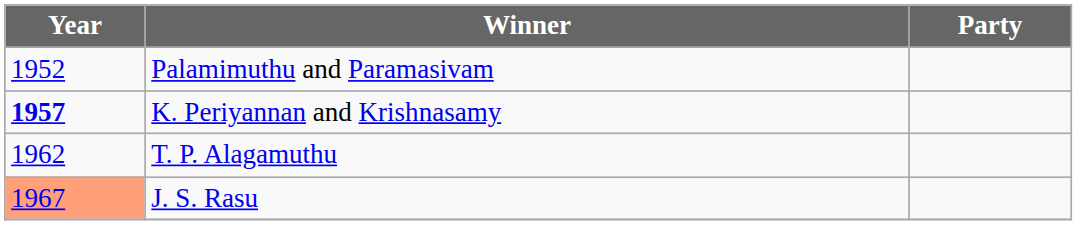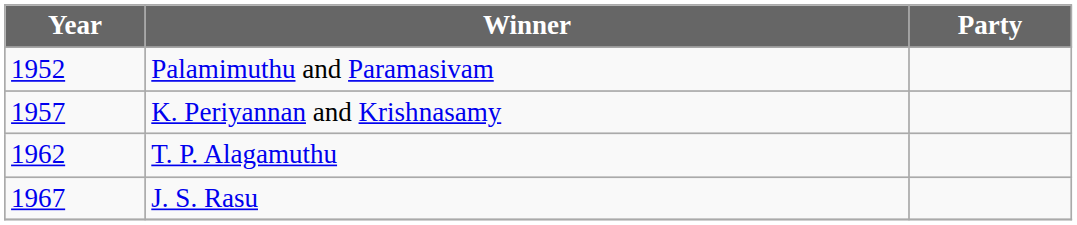(38, 111) bold -> (38, 111) normal
(38, 197) lightsalmon background -> (38, 197) no background
